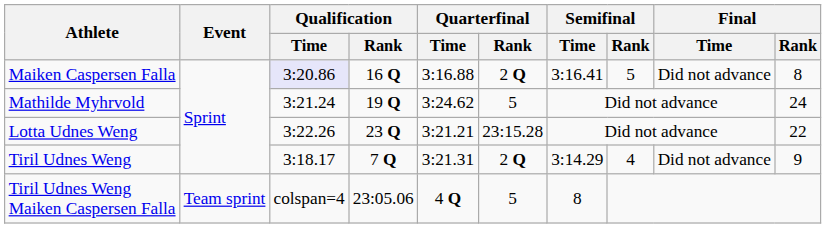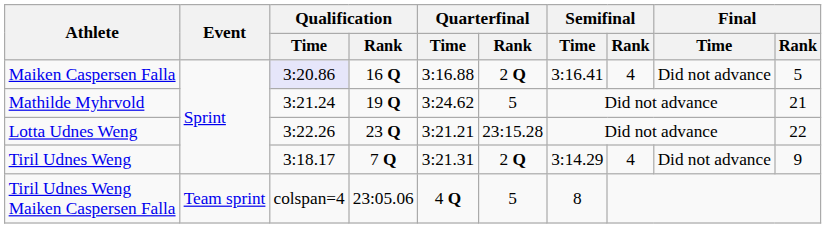(631, 74) 5 -> (631, 74) 4
(798, 74) 8 -> (798, 74) 5
(798, 103) 24 -> (798, 103) 21
